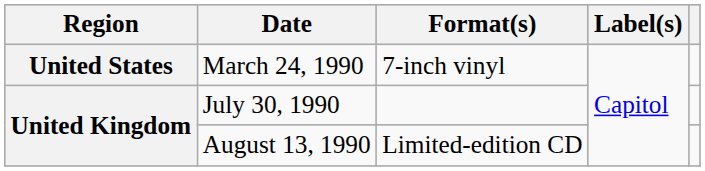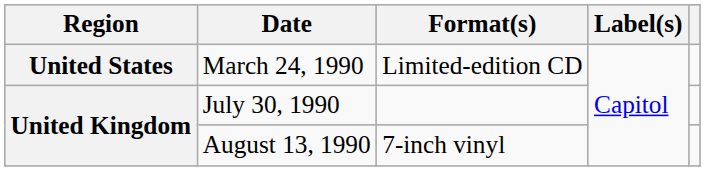(444, 64) 7-inch vinyl -> (482, 64) Limited-edition CD
(482, 144) Limited-edition CD -> (444, 144) 7-inch vinyl
